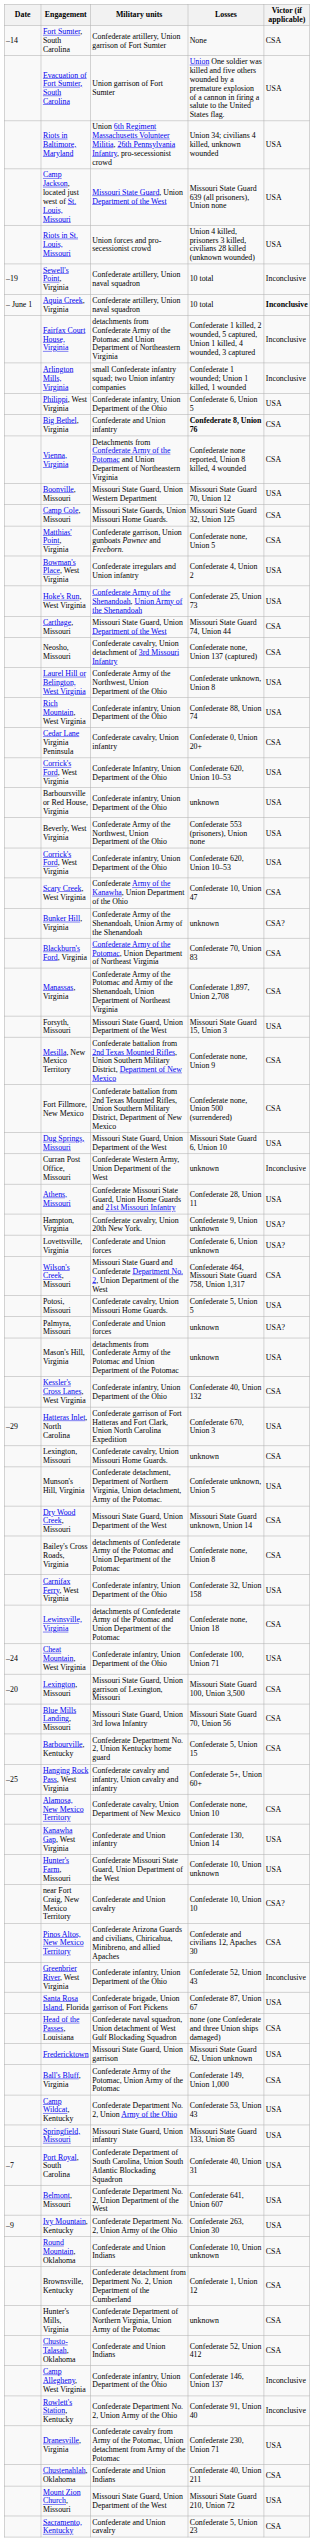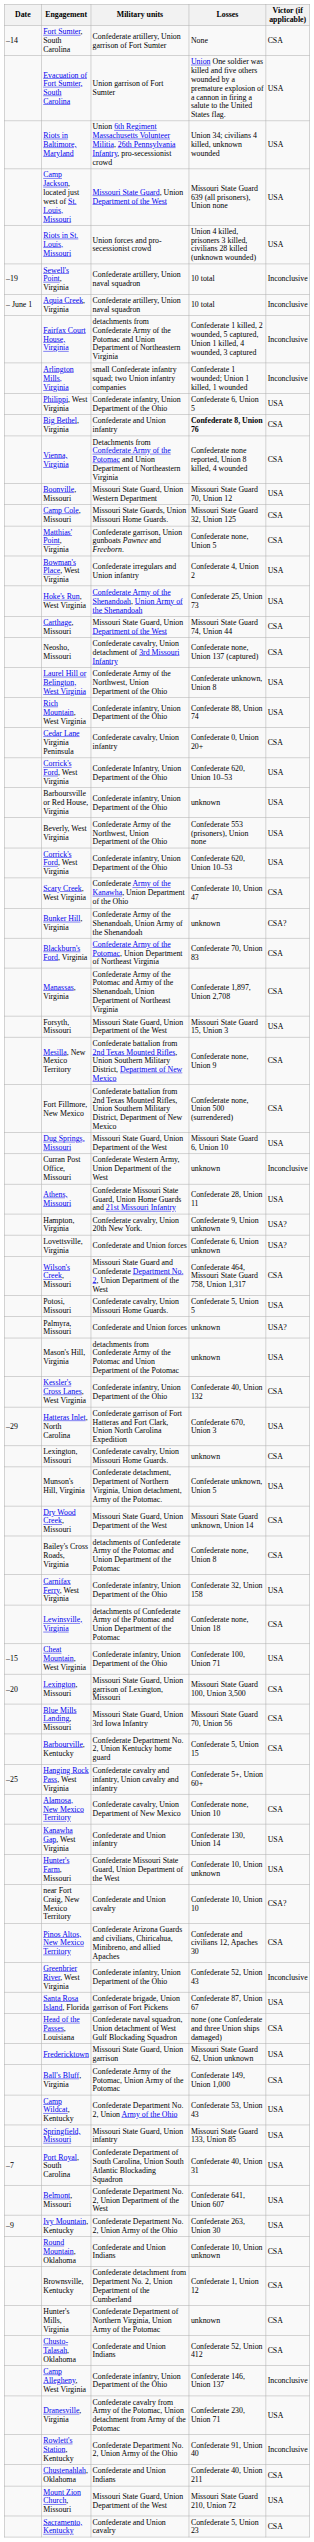(287, 305) bold -> (288, 305) normal
(12, 1659) –24 -> (12, 1659) –15
rows swapped: (58, 2410) <-> (62, 2445)
